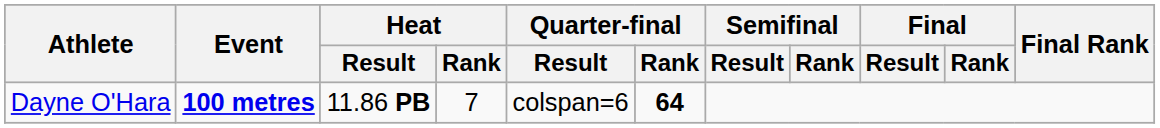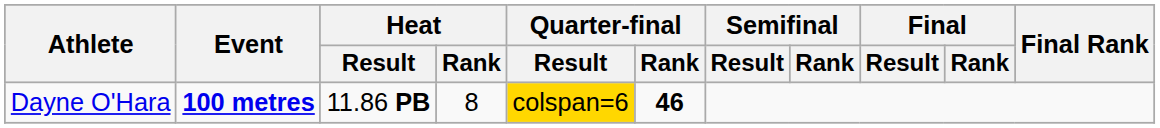(471, 103) 7 -> (471, 103) 8
(571, 103) no background -> (571, 103) gold background
(670, 103) 64 -> (670, 103) 46
